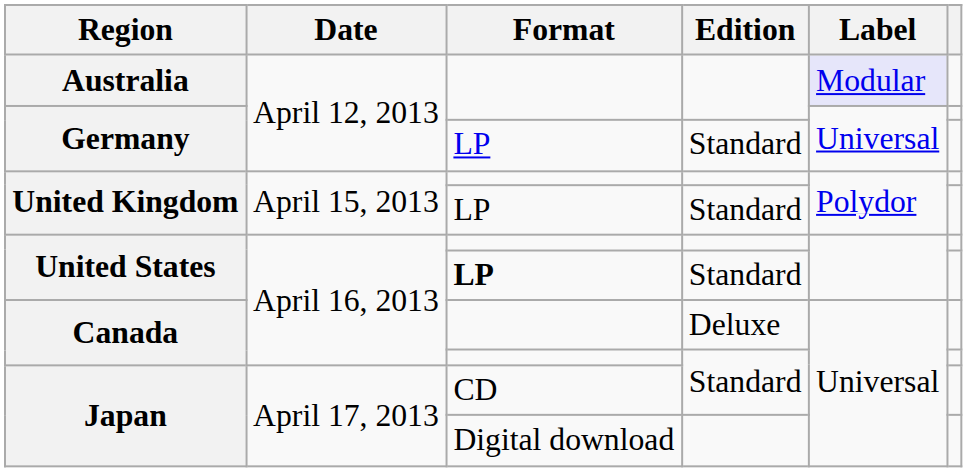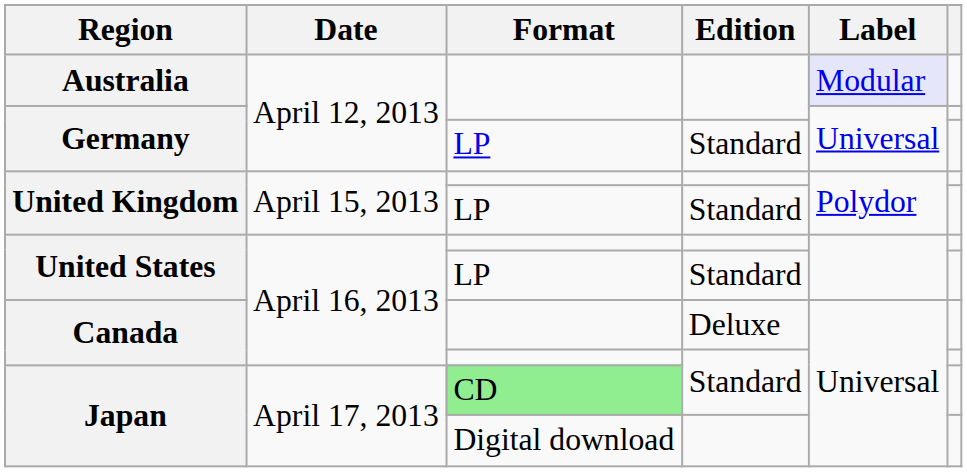(474, 274) bold -> (472, 274) normal
(475, 389) no background -> (475, 389) lightgreen background
